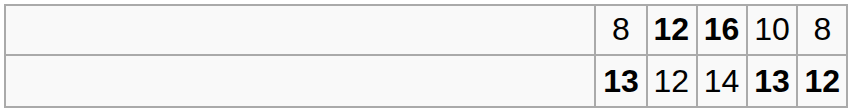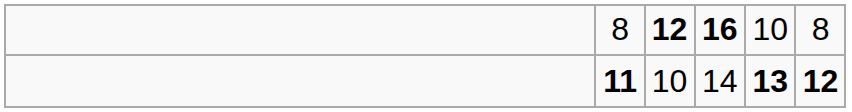(621, 80) 13 -> (620, 80) 11
(671, 80) 12 -> (670, 80) 10
